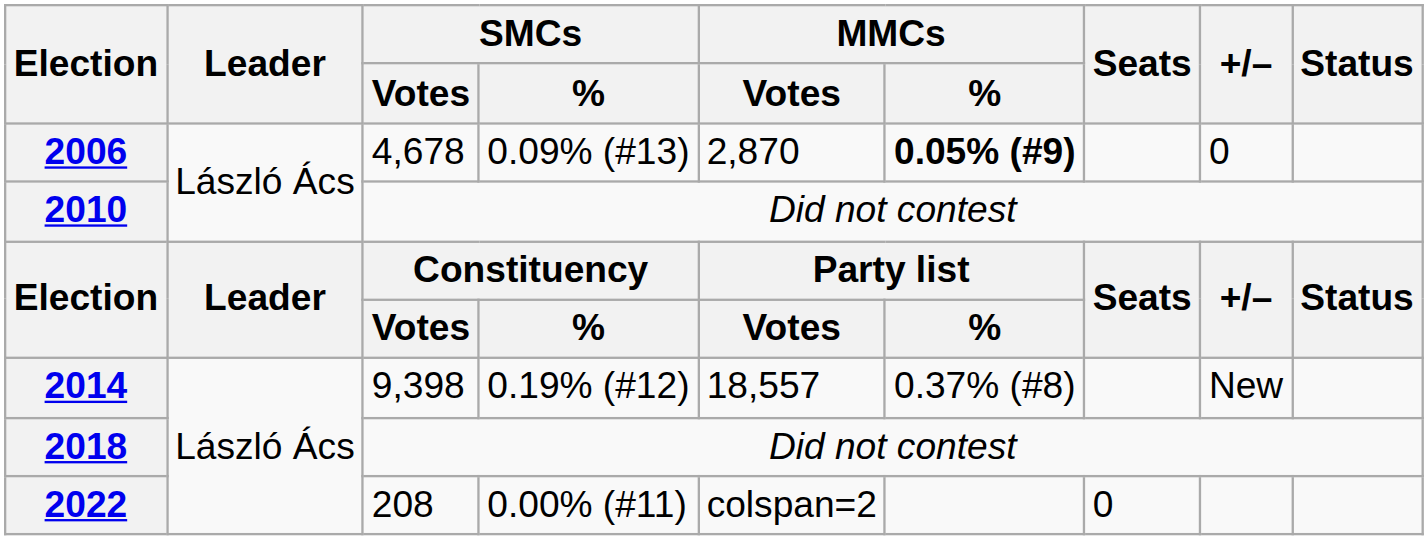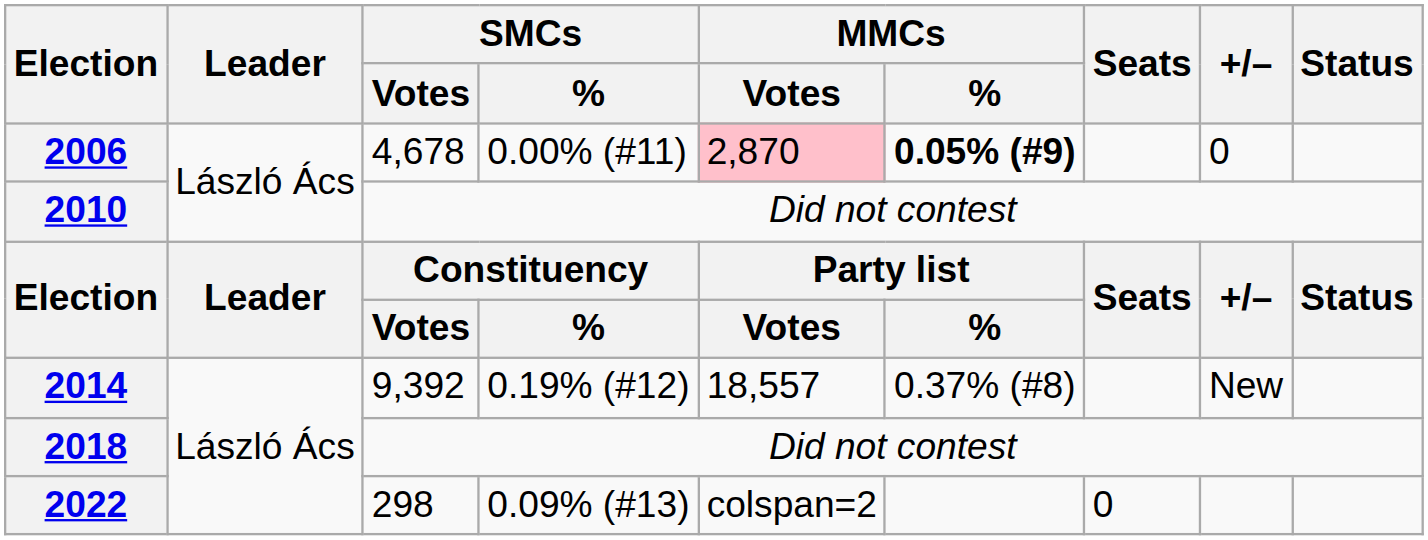(588, 151) 0.09% (#13) -> (587, 151) 0.00% (#11)
(753, 151) no background -> (753, 151) pink background
(418, 387) 9,398 -> (418, 387) 9,392
(403, 504) 208 -> (403, 504) 298
(587, 504) 0.00% (#11) -> (588, 504) 0.09% (#13)
